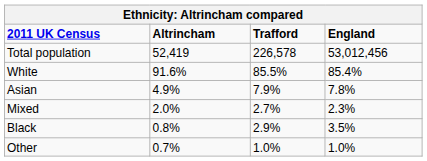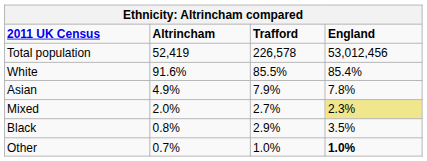(342, 109) no background -> (342, 109) khaki background
(342, 147) normal -> (342, 147) bold
